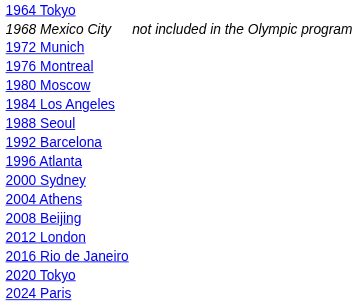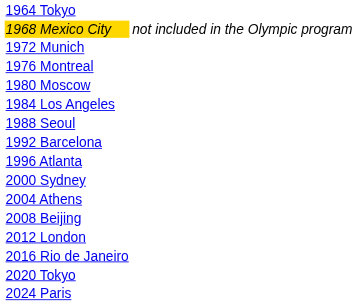(58, 29) no background -> (58, 29) gold background
